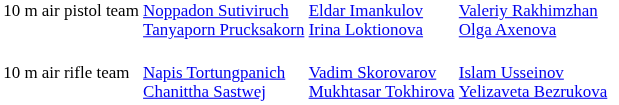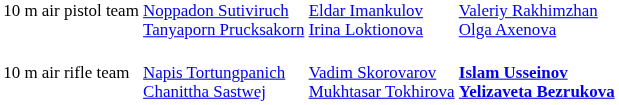(533, 81) normal -> (537, 81) bold
